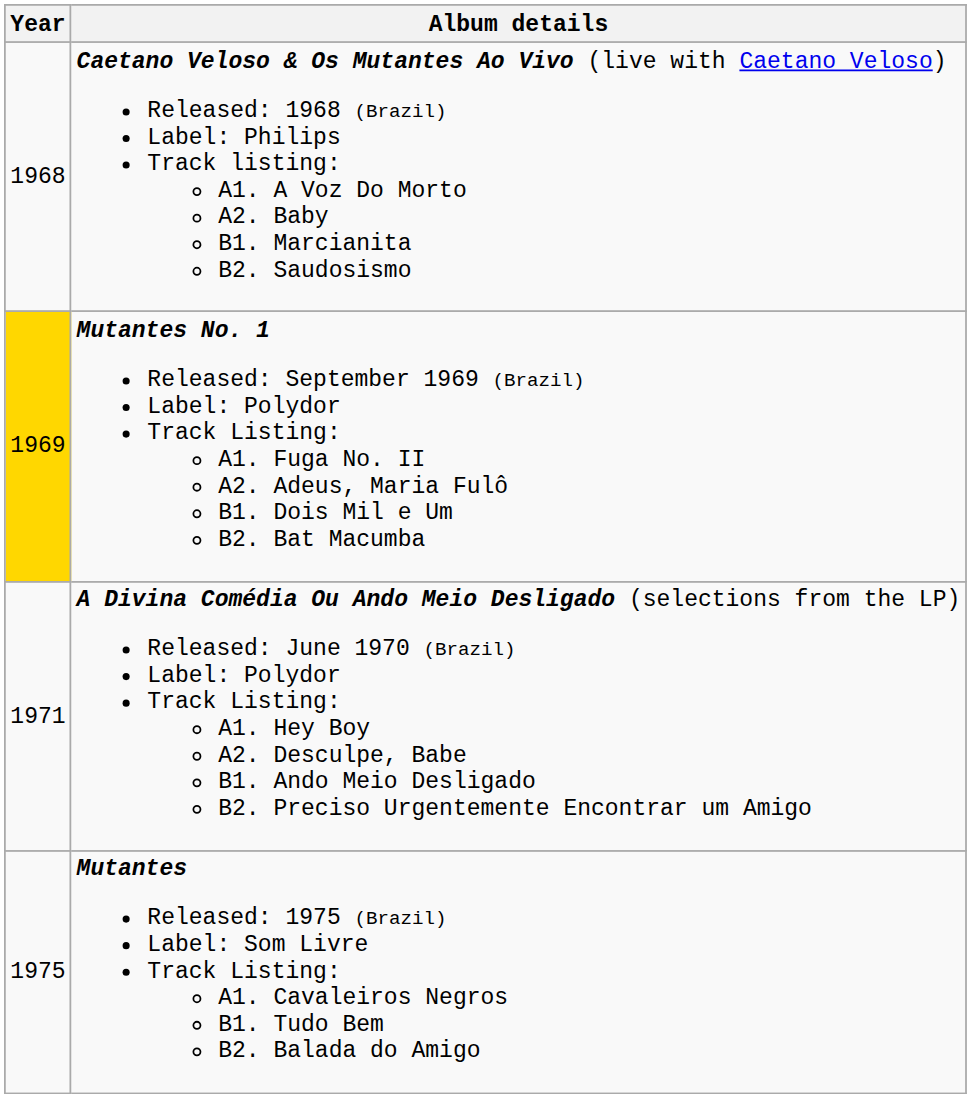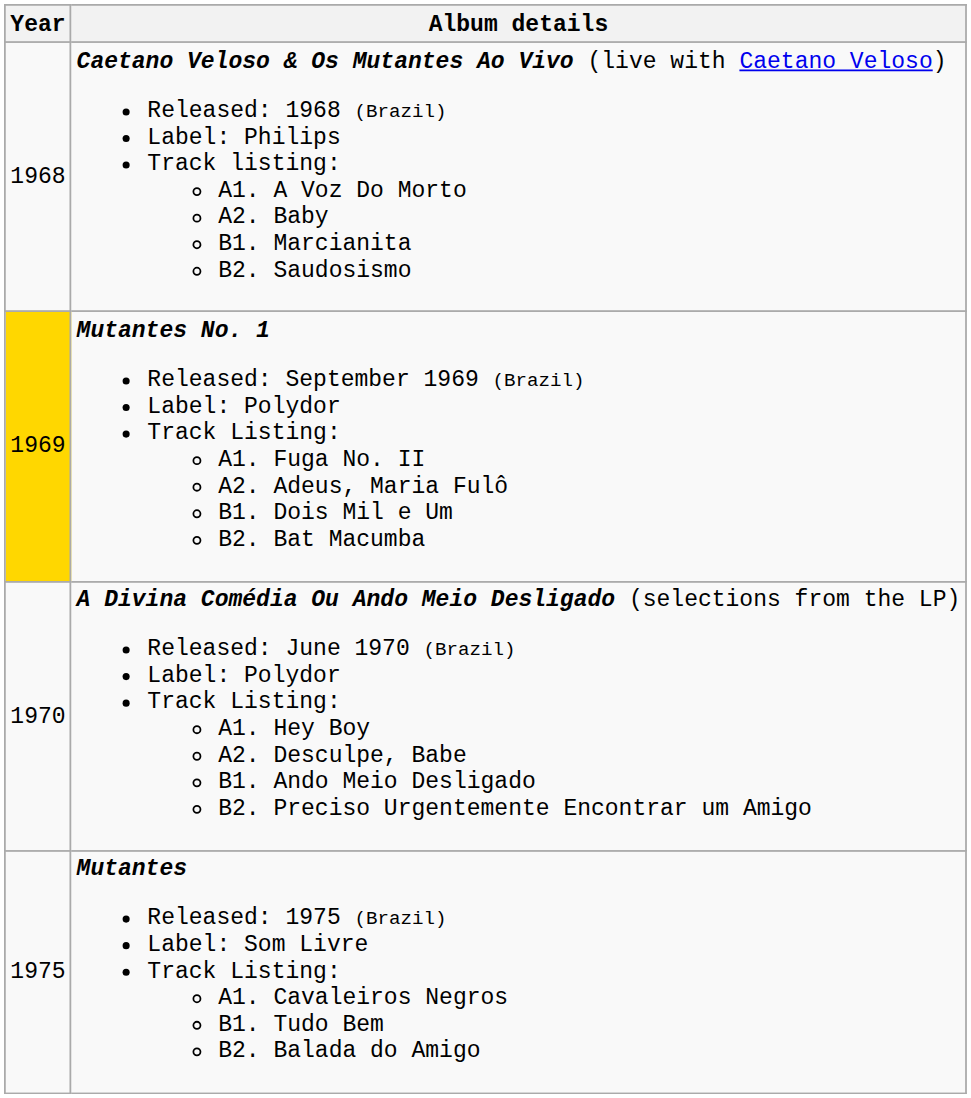(38, 716) 1971 -> (38, 716) 1970
